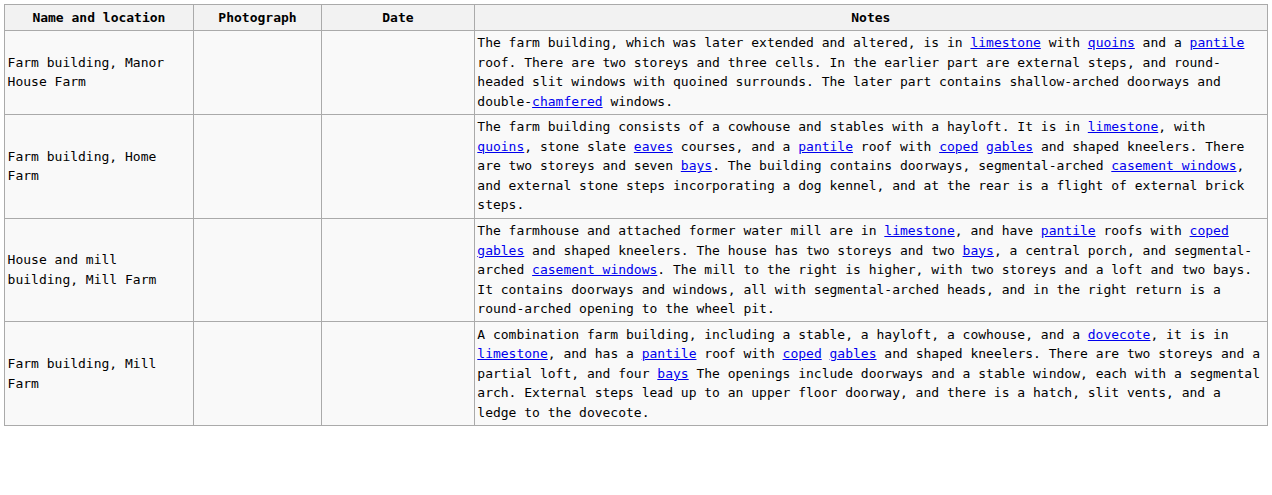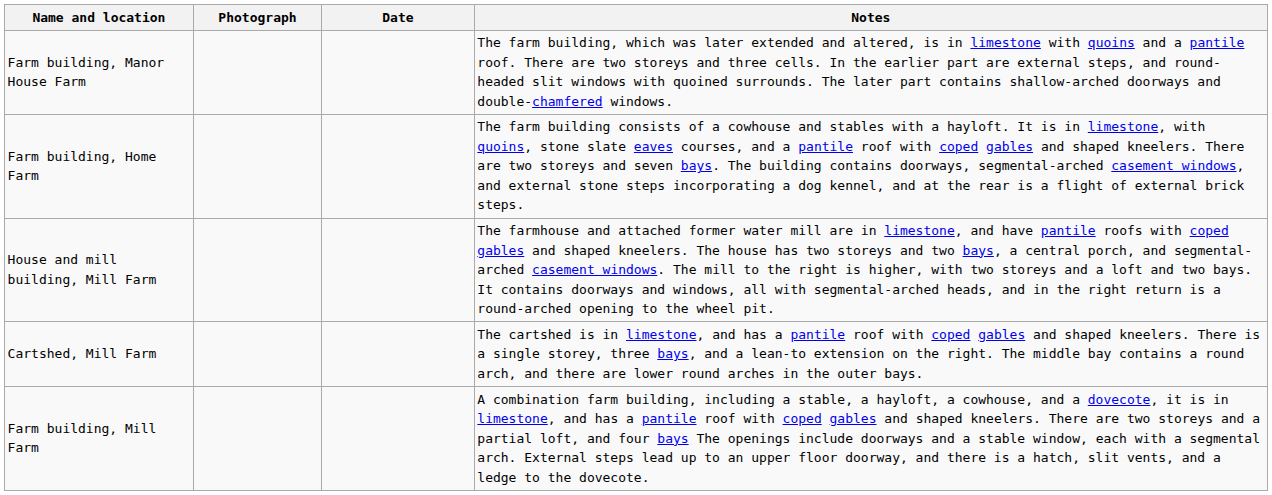+ row: (82, 354)
